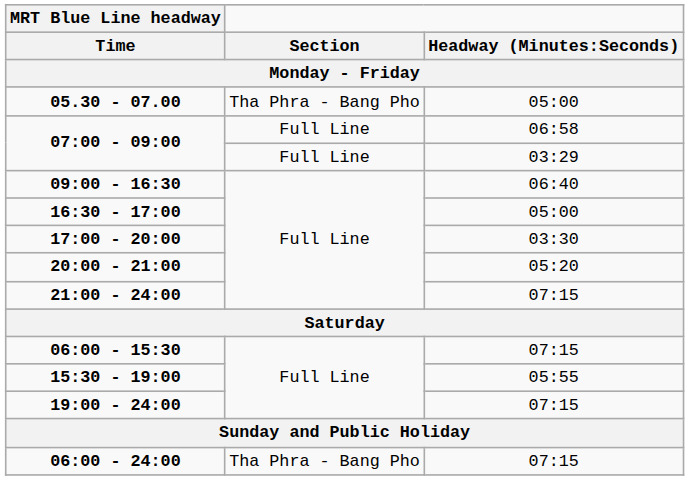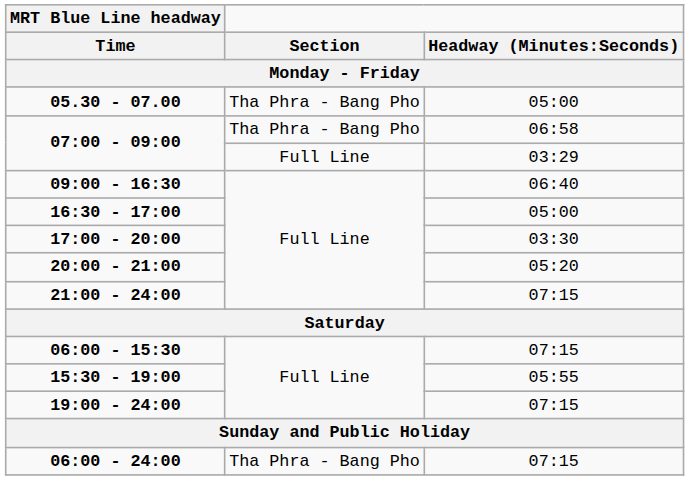(325, 129) Full Line -> (325, 129) Tha Phra - Bang Pho
